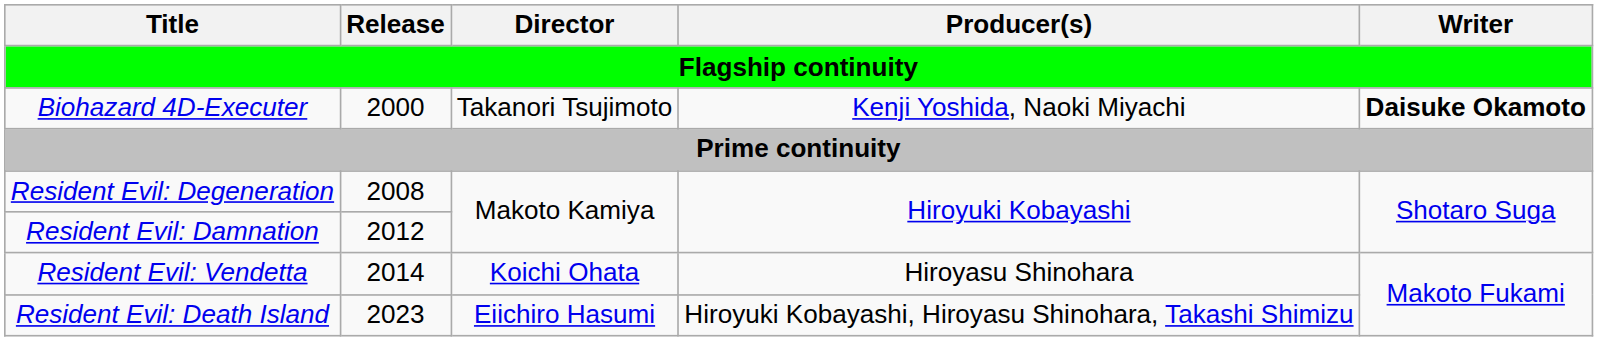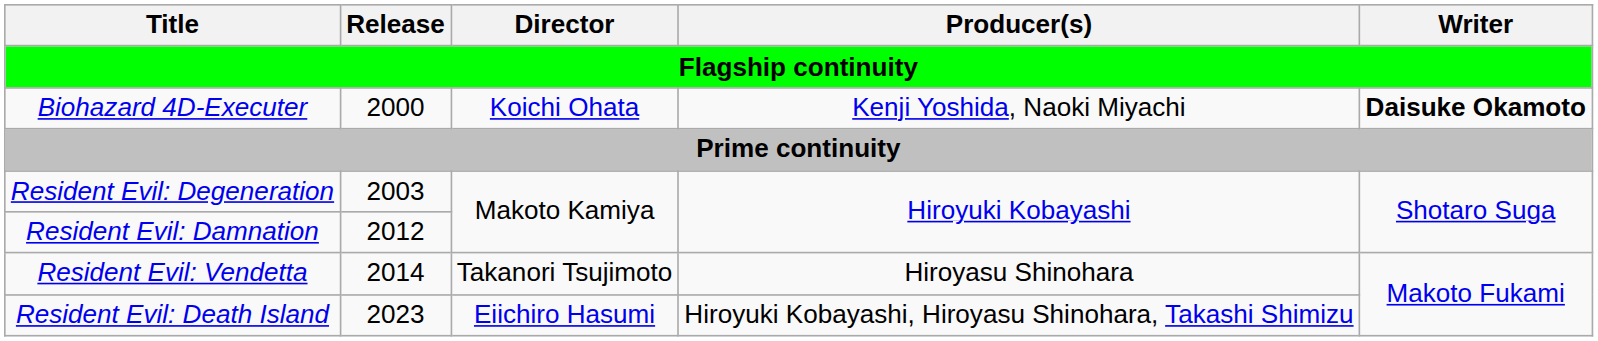(565, 107) Takanori Tsujimoto -> (565, 107) Koichi Ohata
(395, 190) 2008 -> (395, 190) 2003
(565, 273) Koichi Ohata -> (565, 273) Takanori Tsujimoto
